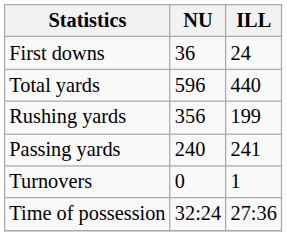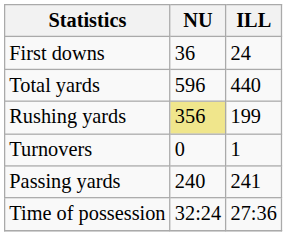(190, 117) no background -> (190, 117) khaki background
rows swapped: (65, 149) <-> (51, 181)
